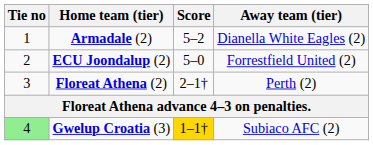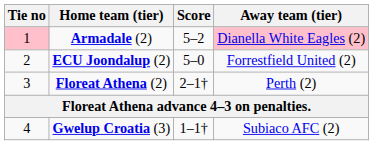(27, 38) no background -> (27, 38) pink background
(291, 38) no background -> (291, 38) pink background
(27, 128) lightgreen background -> (27, 128) no background
(194, 128) gold background -> (194, 128) no background
